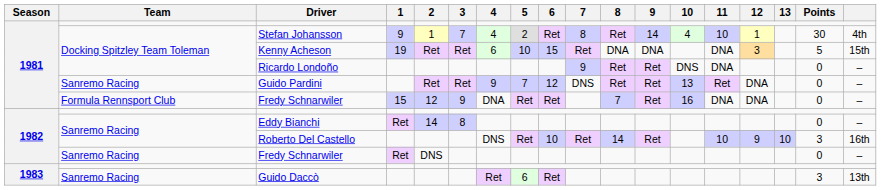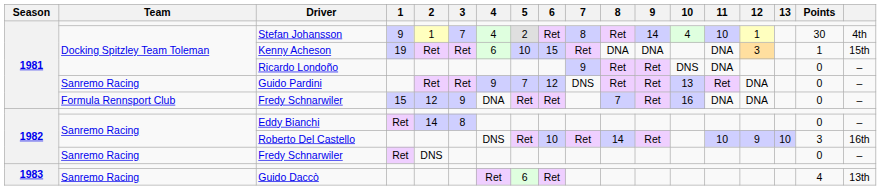(819, 51) 5 -> (819, 51) 1
(819, 177) 3 -> (819, 177) 4
